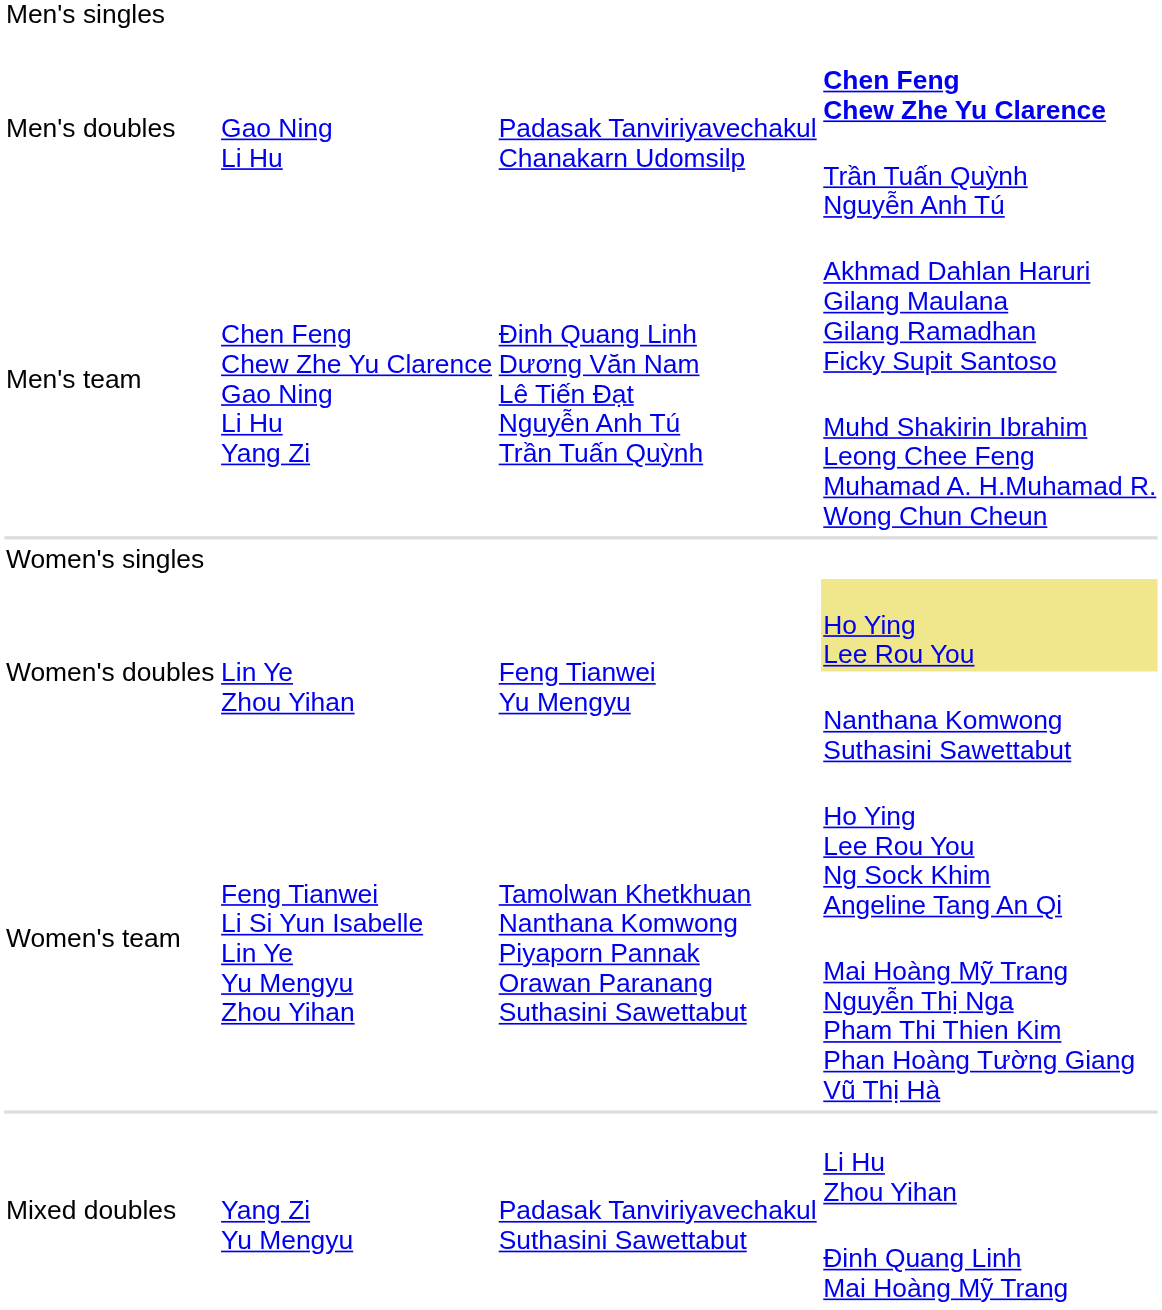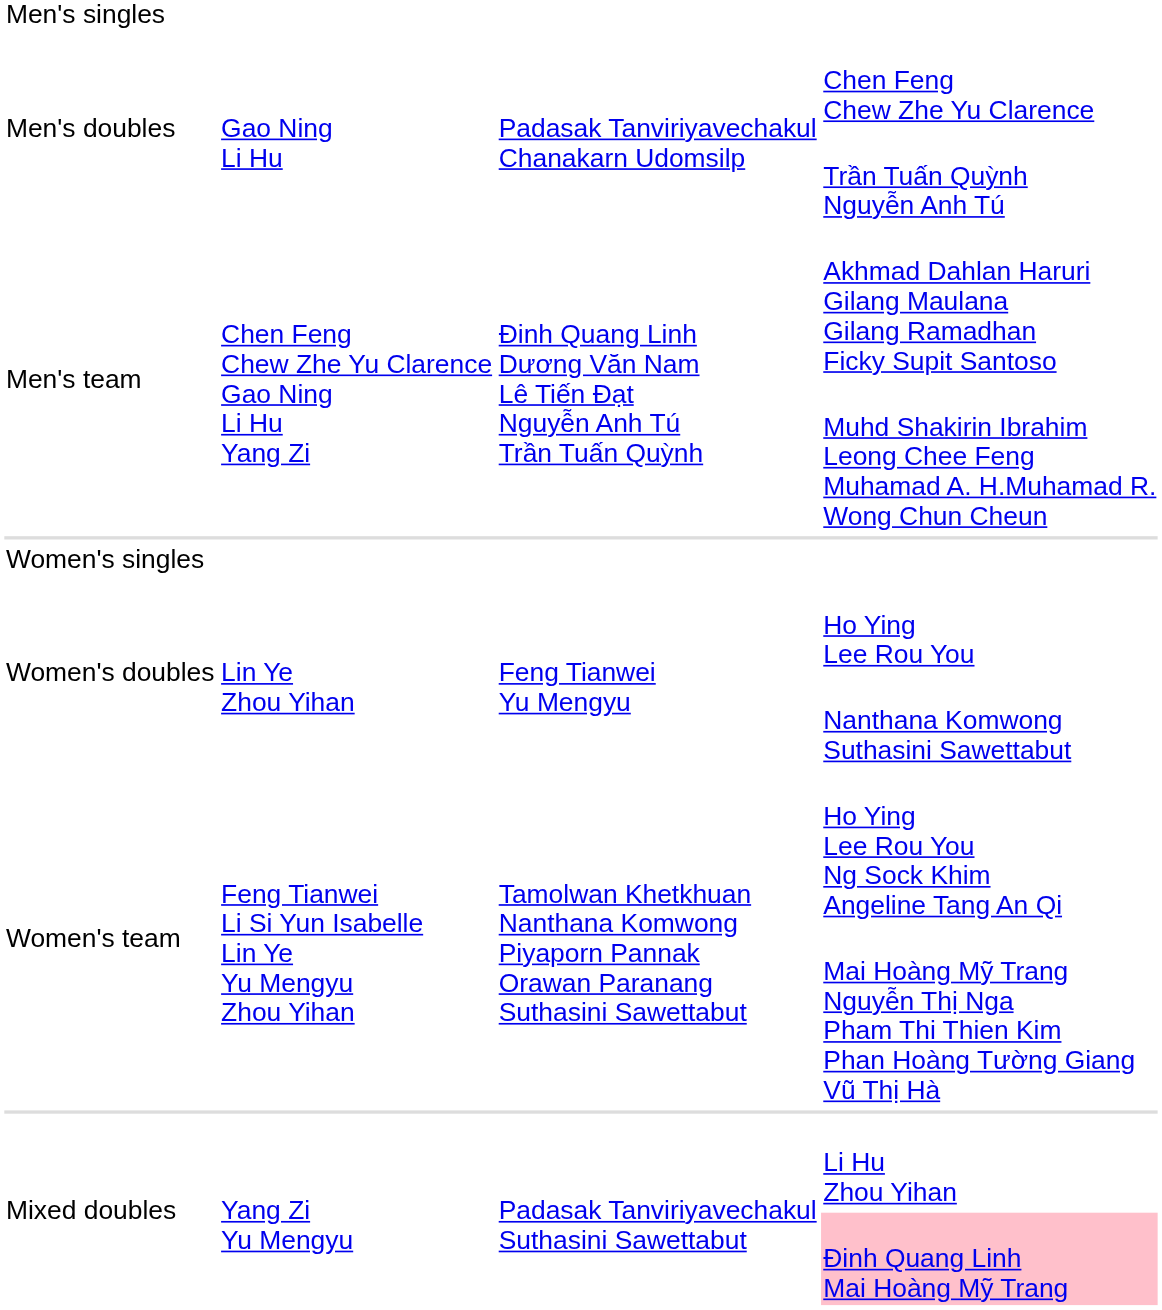(965, 95) bold -> (959, 95) normal
(899, 639) khaki background -> (899, 639) no background
(946, 1273) no background -> (946, 1273) pink background
